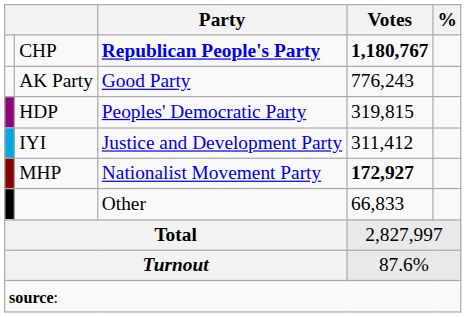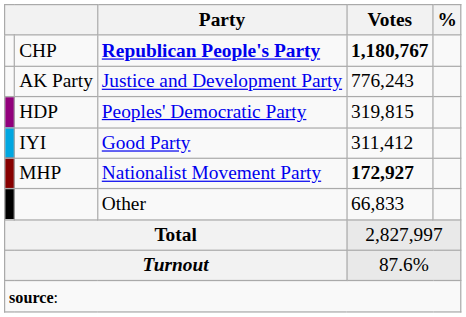(146, 81) Good Party -> (222, 81) Justice and Development Party
(222, 142) Justice and Development Party -> (146, 142) Good Party
